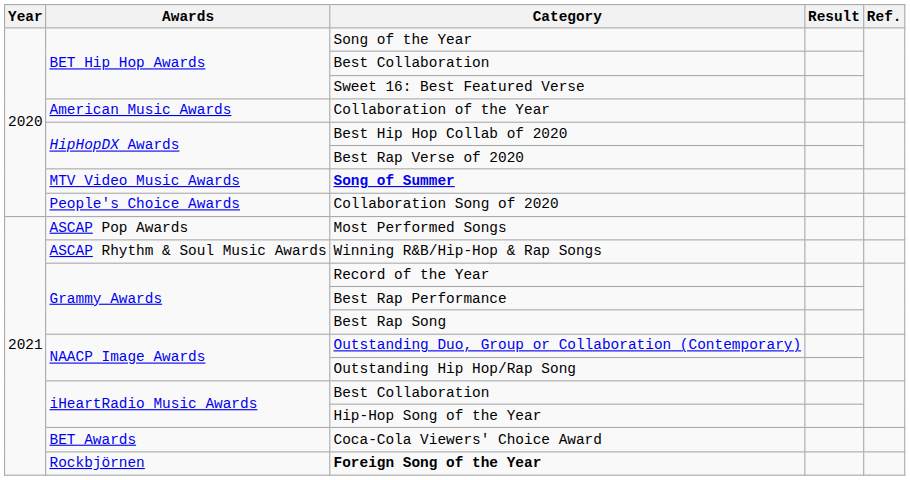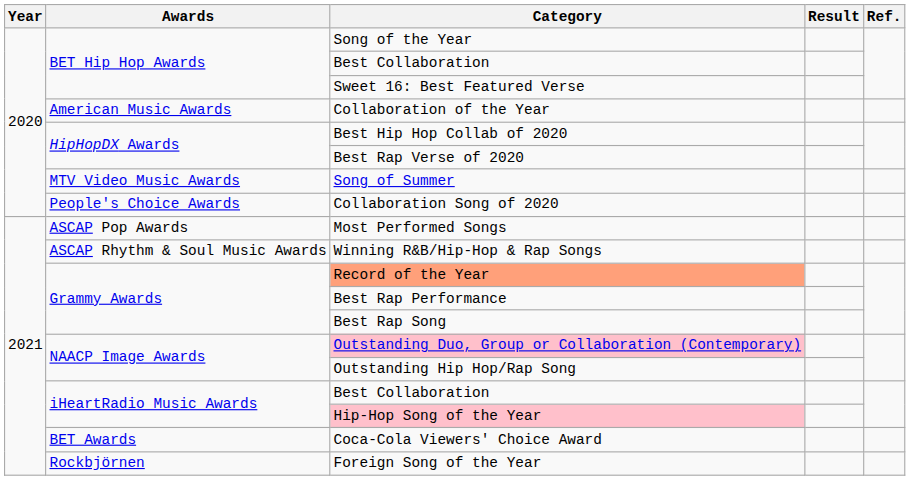(394, 181) bold -> (394, 181) normal
(411, 275) no background -> (411, 275) lightsalmon background
(567, 346) no background -> (567, 346) pink background
(437, 416) no background -> (437, 416) pink background
(437, 463) bold -> (437, 463) normal
